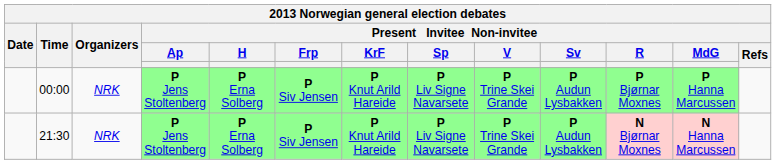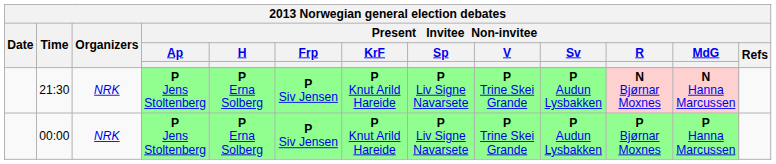rows swapped: (54, 136) <-> (54, 90)
